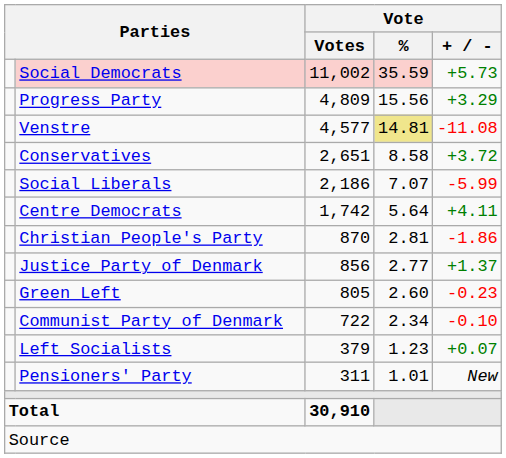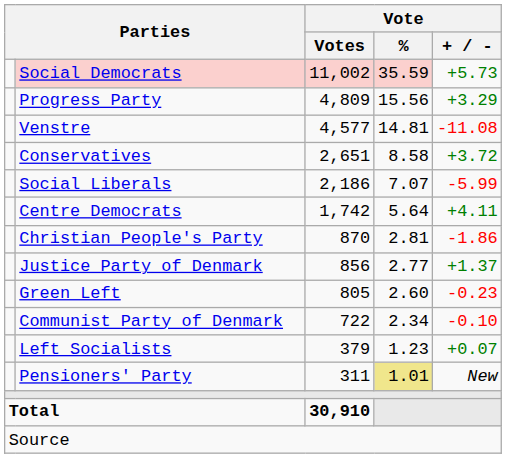(403, 129) khaki background -> (403, 129) no background
(409, 376) no background -> (409, 376) khaki background
